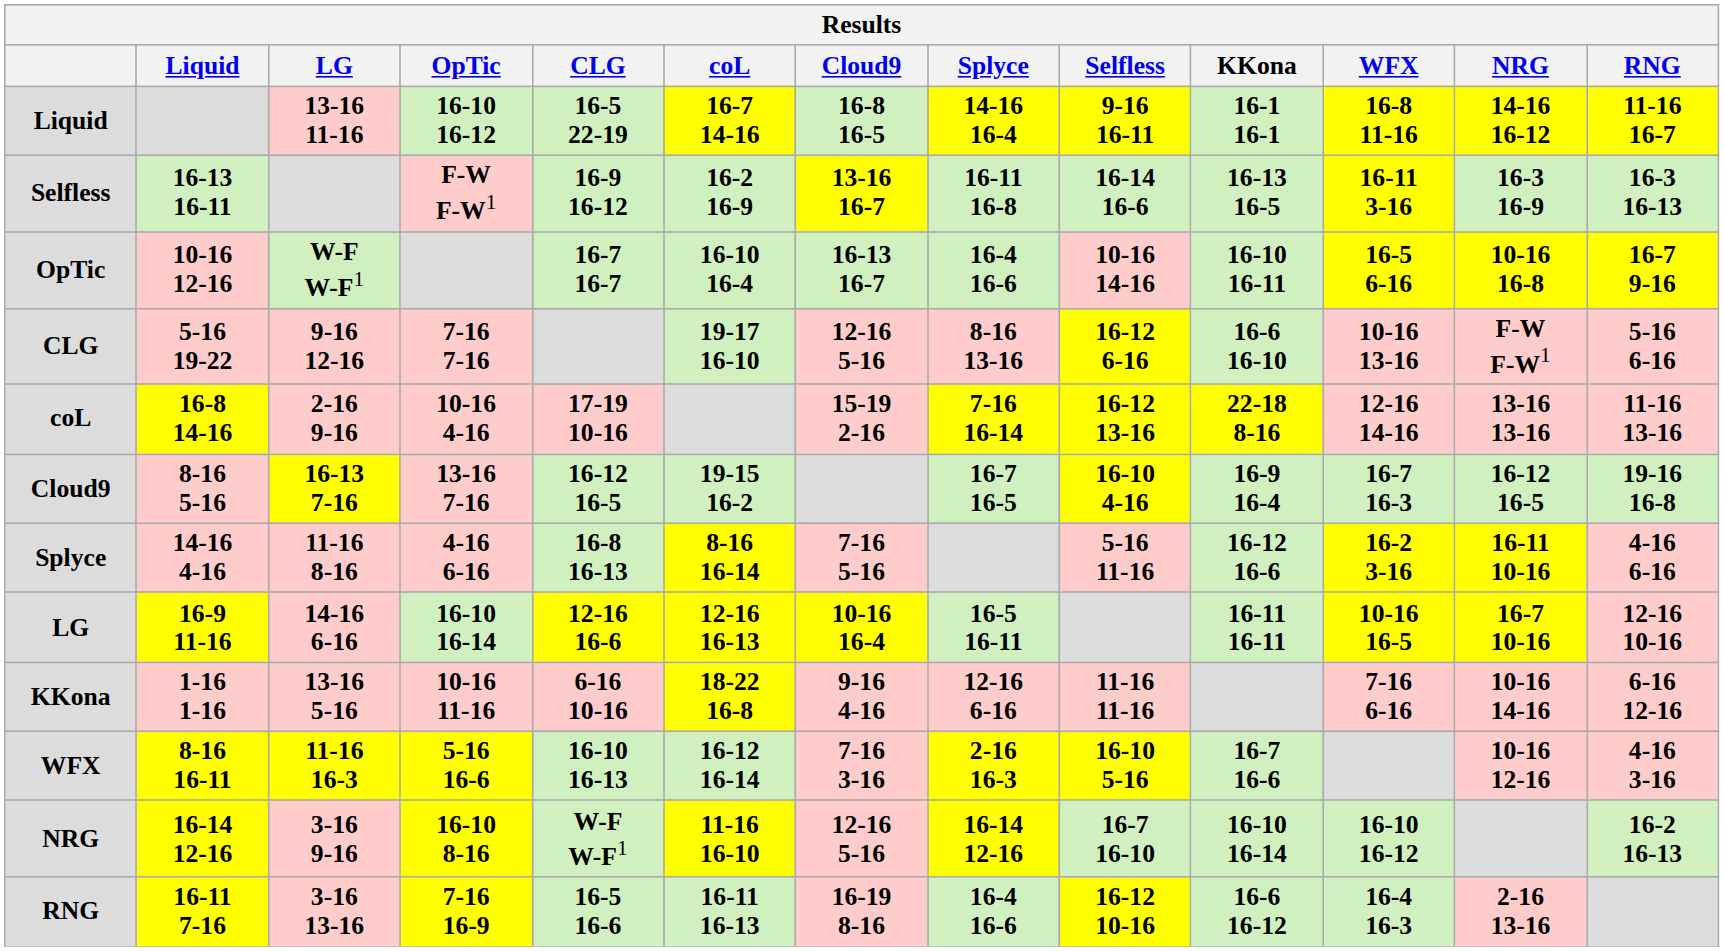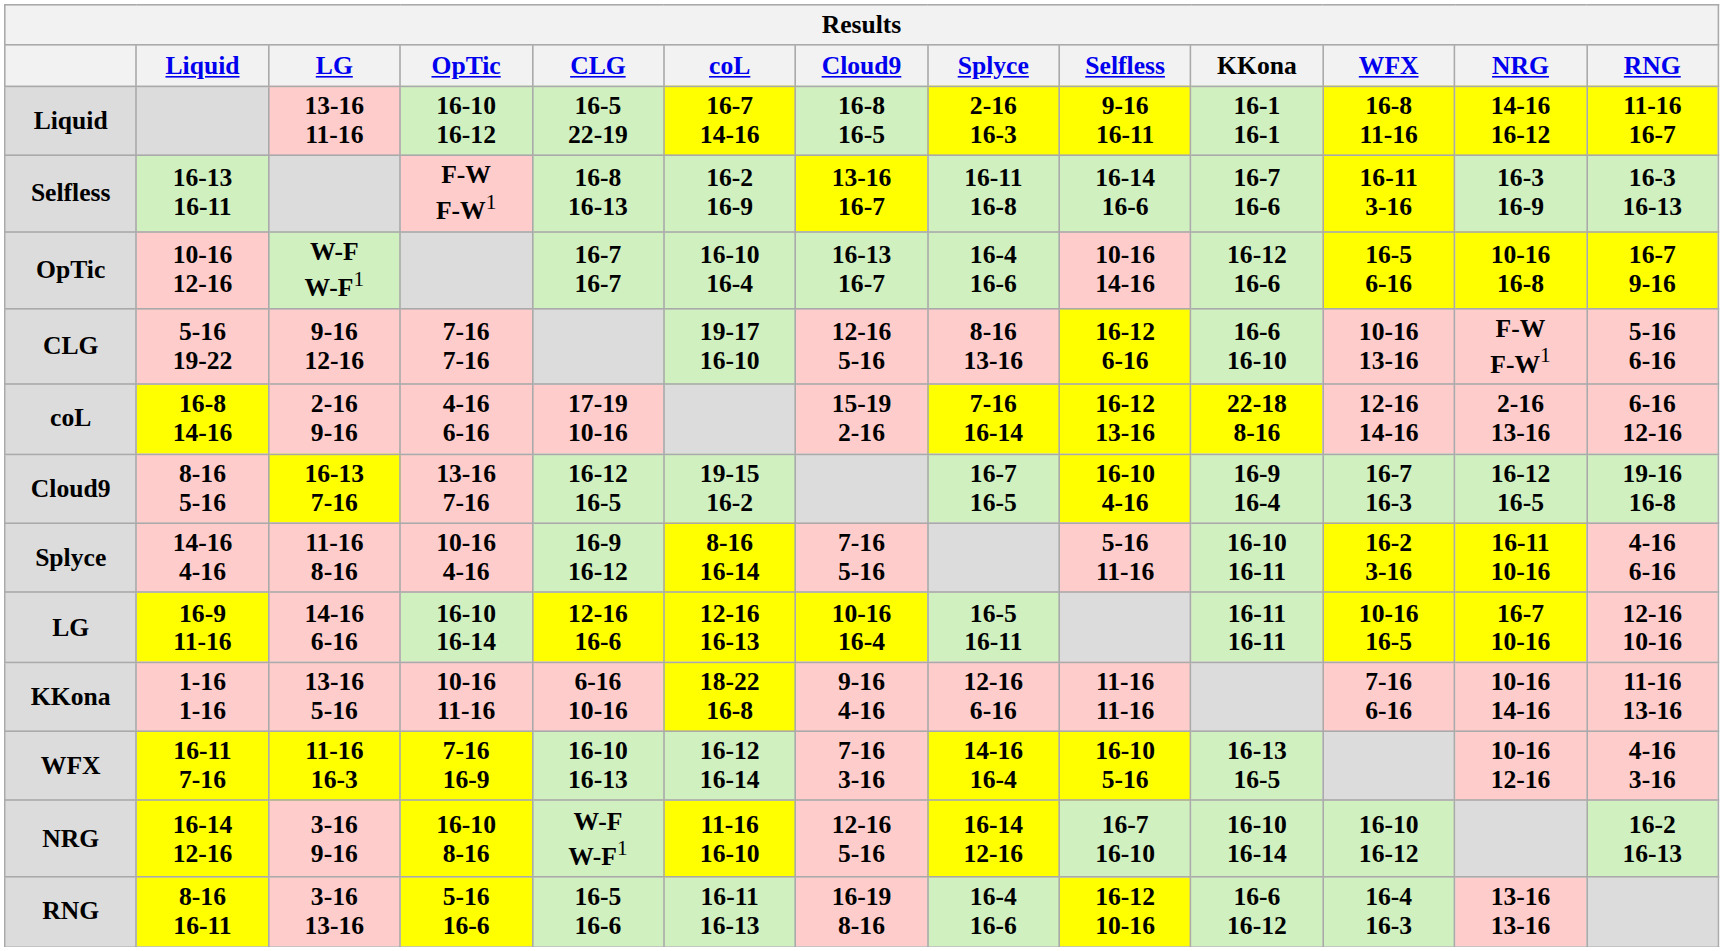(993, 120) 14-16 16-4 -> (993, 120) 2-16 16-3
(598, 193) 16-9 16-12 -> (598, 193) 16-8 16-13
(1257, 193) 16-13 16-5 -> (1257, 193) 16-7 16-6
(1257, 269) 16-10 16-11 -> (1257, 269) 16-12 16-6
(466, 418) 10-16 4-16 -> (466, 418) 4-16 6-16
(1520, 418) 13-16 13-16 -> (1520, 418) 2-16 13-16
(1652, 418) 11-16 13-16 -> (1652, 418) 6-16 12-16
(466, 557) 4-16 6-16 -> (466, 557) 10-16 4-16
(598, 557) 16-8 16-13 -> (598, 557) 16-9 16-12
(1257, 557) 16-12 16-6 -> (1257, 557) 16-10 16-11
(1652, 696) 6-16 12-16 -> (1652, 696) 11-16 13-16
(202, 765) 8-16 16-11 -> (202, 765) 16-11 7-16
(466, 765) 5-16 16-6 -> (466, 765) 7-16 16-9
(993, 765) 2-16 16-3 -> (993, 765) 14-16 16-4
(1257, 765) 16-7 16-6 -> (1257, 765) 16-13 16-5
(202, 911) 16-11 7-16 -> (202, 911) 8-16 16-11
(466, 911) 7-16 16-9 -> (466, 911) 5-16 16-6
(1520, 911) 2-16 13-16 -> (1520, 911) 13-16 13-16
